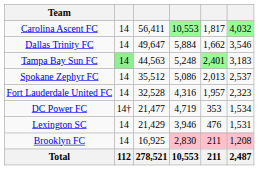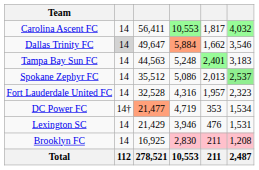(124, 44) no background -> (124, 44) lightgrey background
(185, 44) no background -> (185, 44) lightsalmon background
(124, 60) lightgreen background -> (124, 60) no background
(240, 76) no background -> (240, 76) lightgreen background
(152, 108) no background -> (152, 108) lightsalmon background
